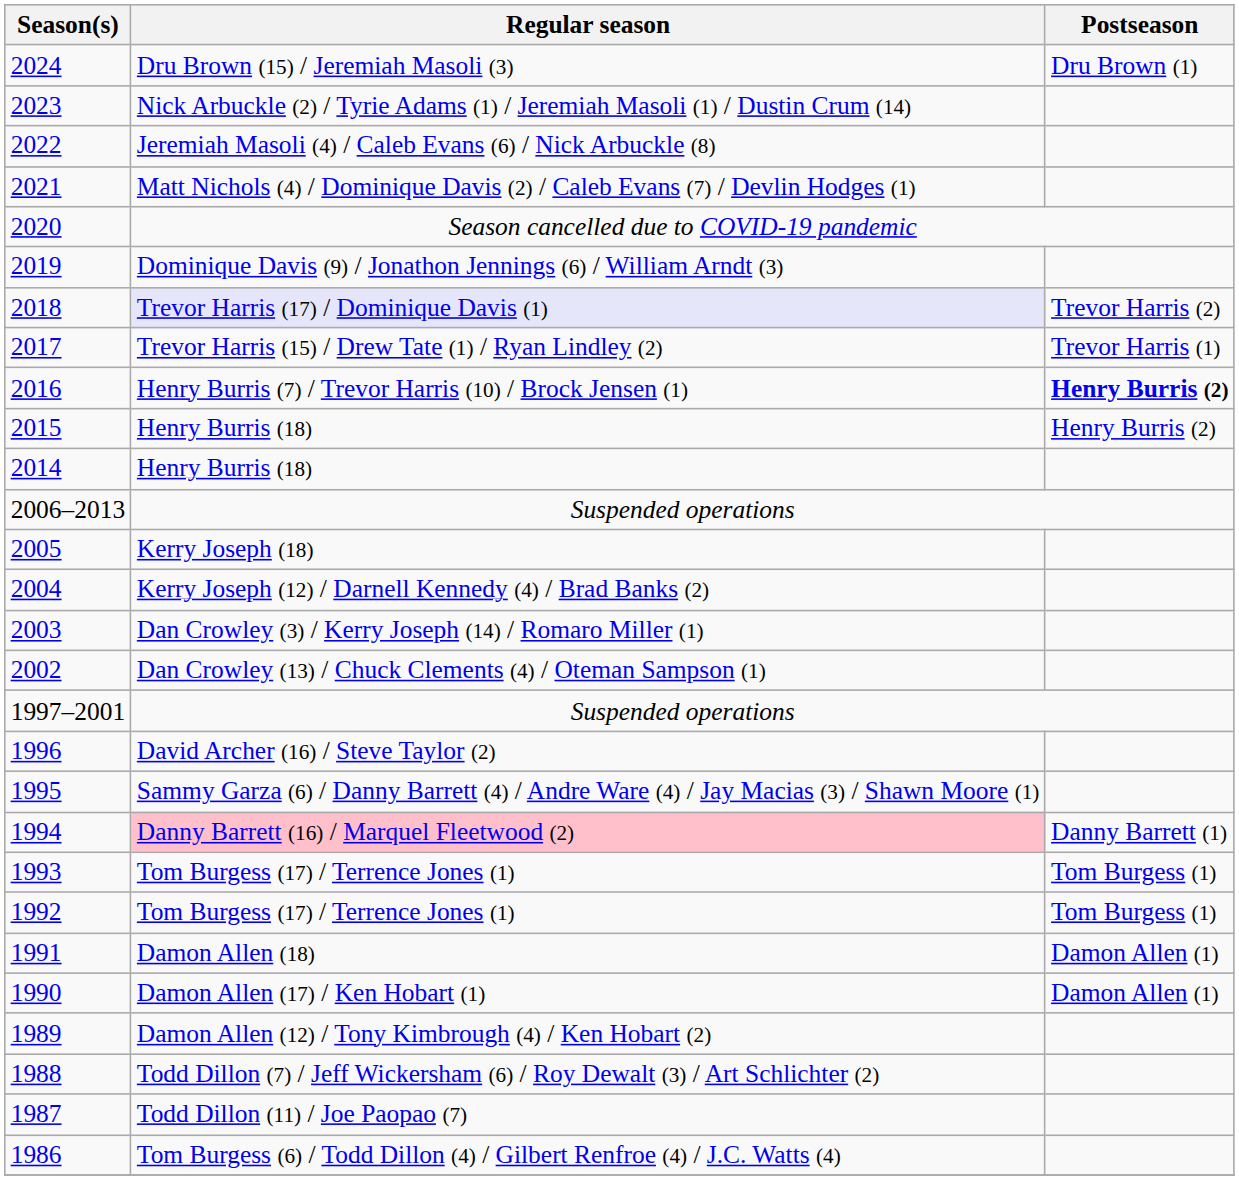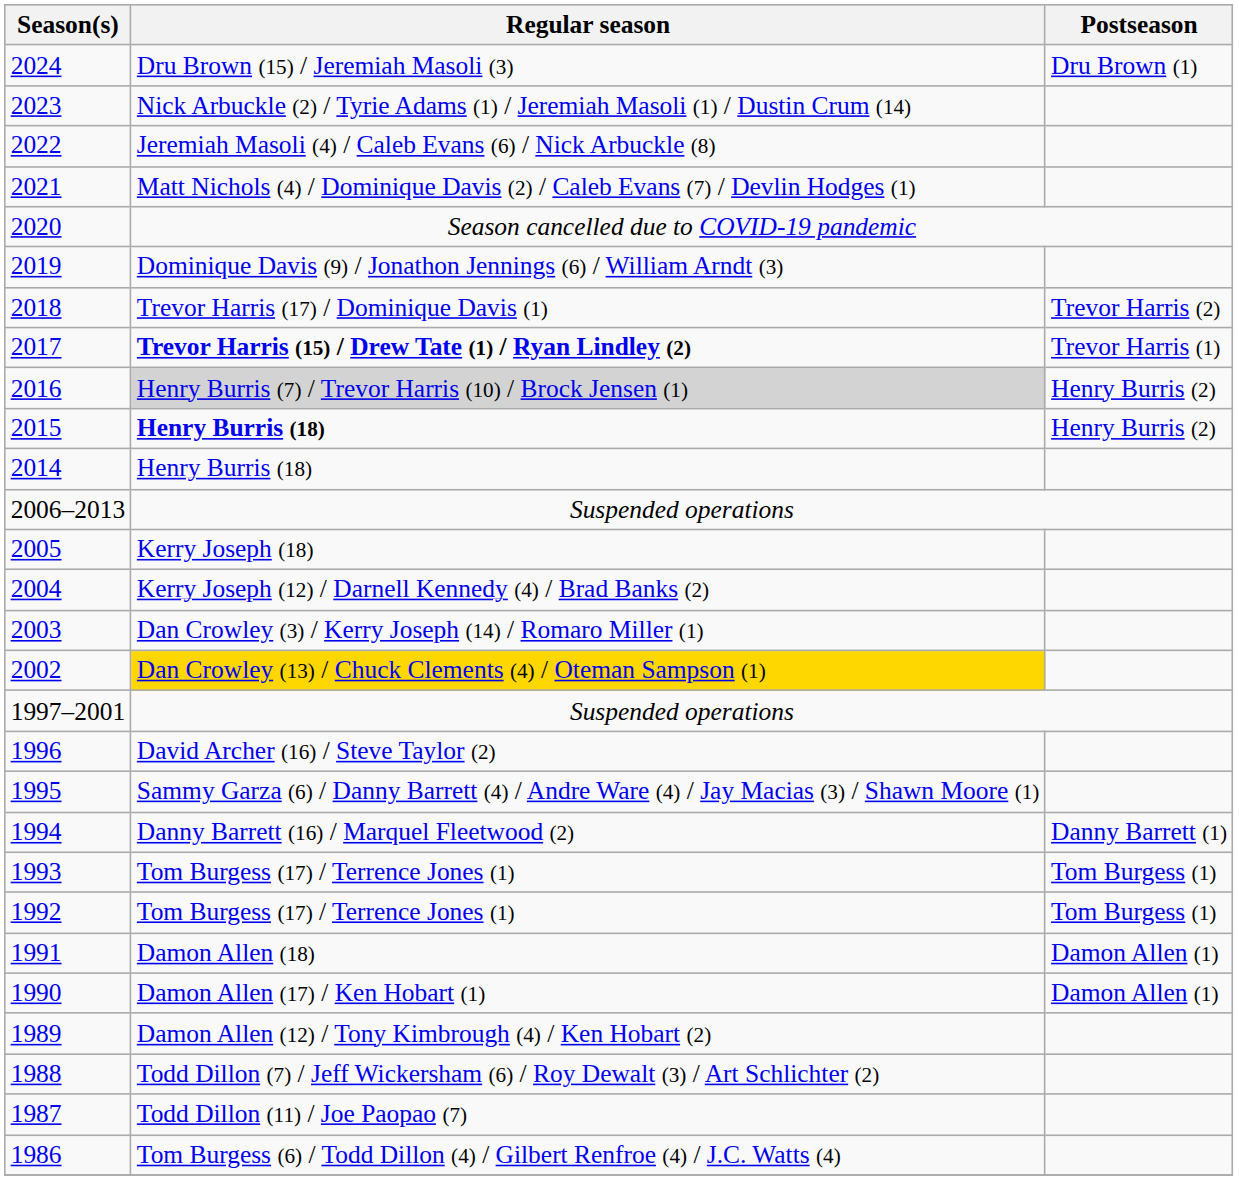(342, 307) lavender background -> (342, 307) no background
(400, 347) normal -> (414, 347) bold
(412, 387) no background -> (412, 387) lightgrey background
(1140, 387) bold -> (1133, 387) normal
(224, 428) normal -> (231, 428) bold
(451, 670) no background -> (451, 670) gold background
(356, 831) pink background -> (356, 831) no background
